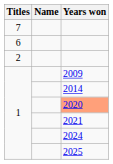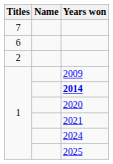(73, 89) normal -> (73, 89) bold
(73, 105) lightsalmon background -> (73, 105) no background
